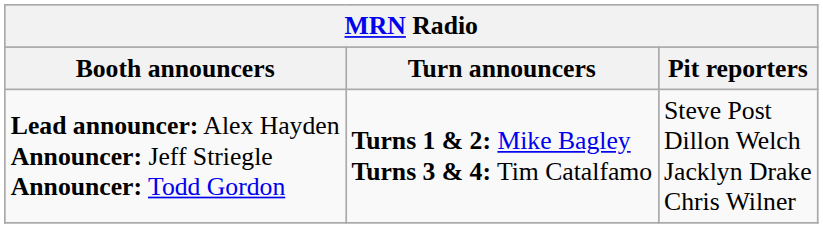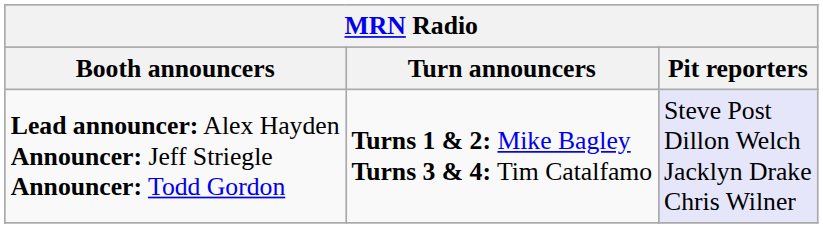(738, 156) no background -> (738, 156) lavender background
